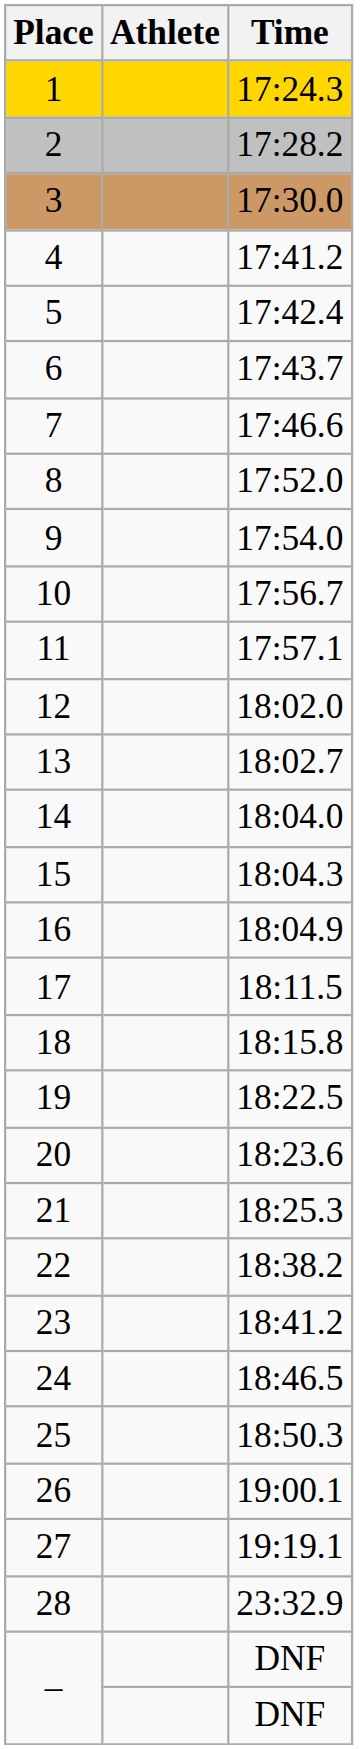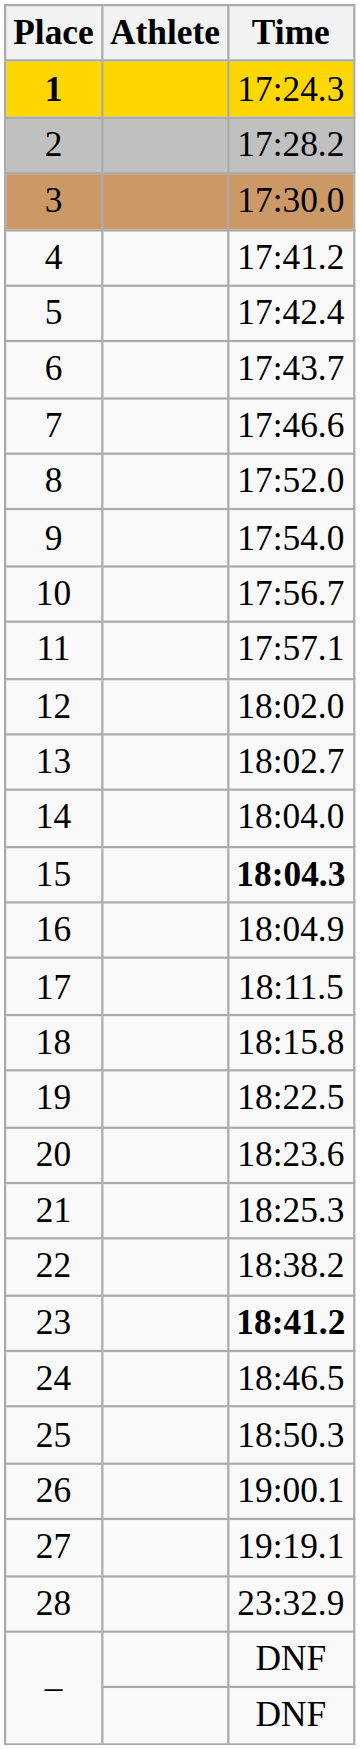(53, 88) normal -> (53, 88) bold
(290, 873) normal -> (291, 873) bold
(290, 1322) normal -> (291, 1322) bold
